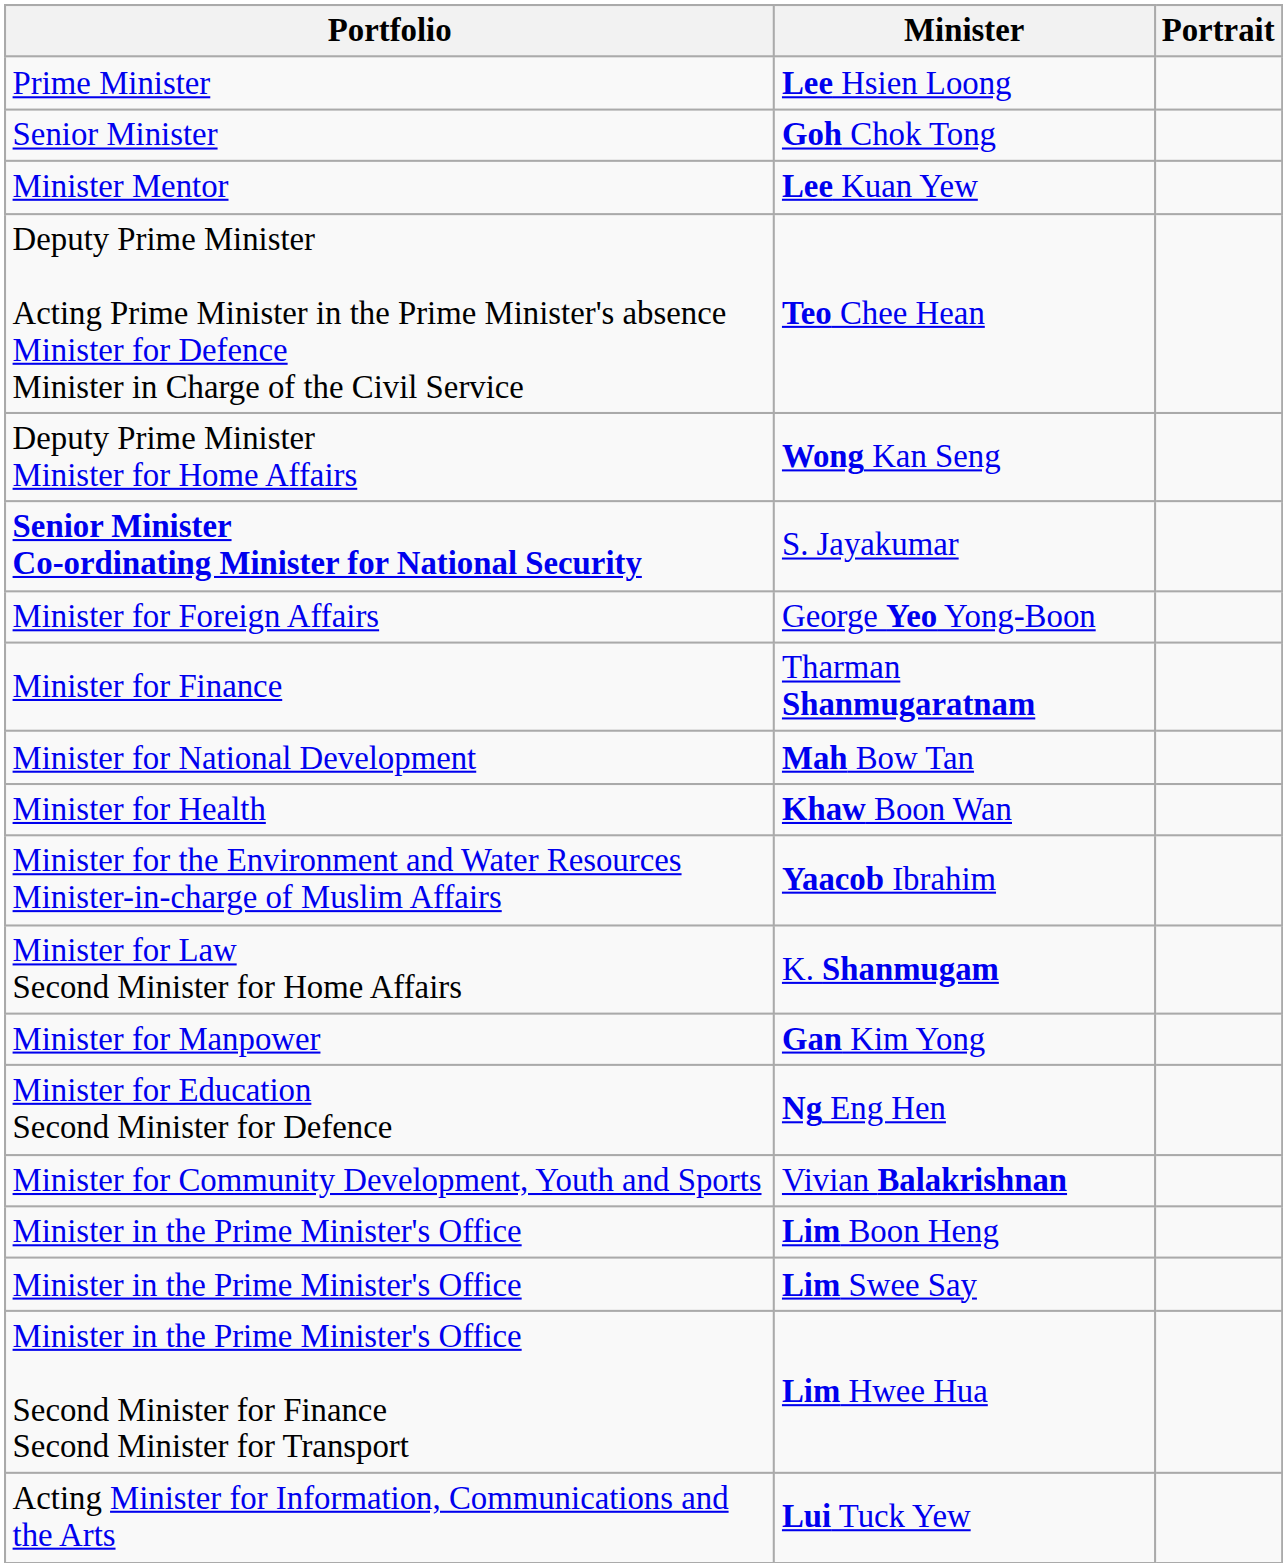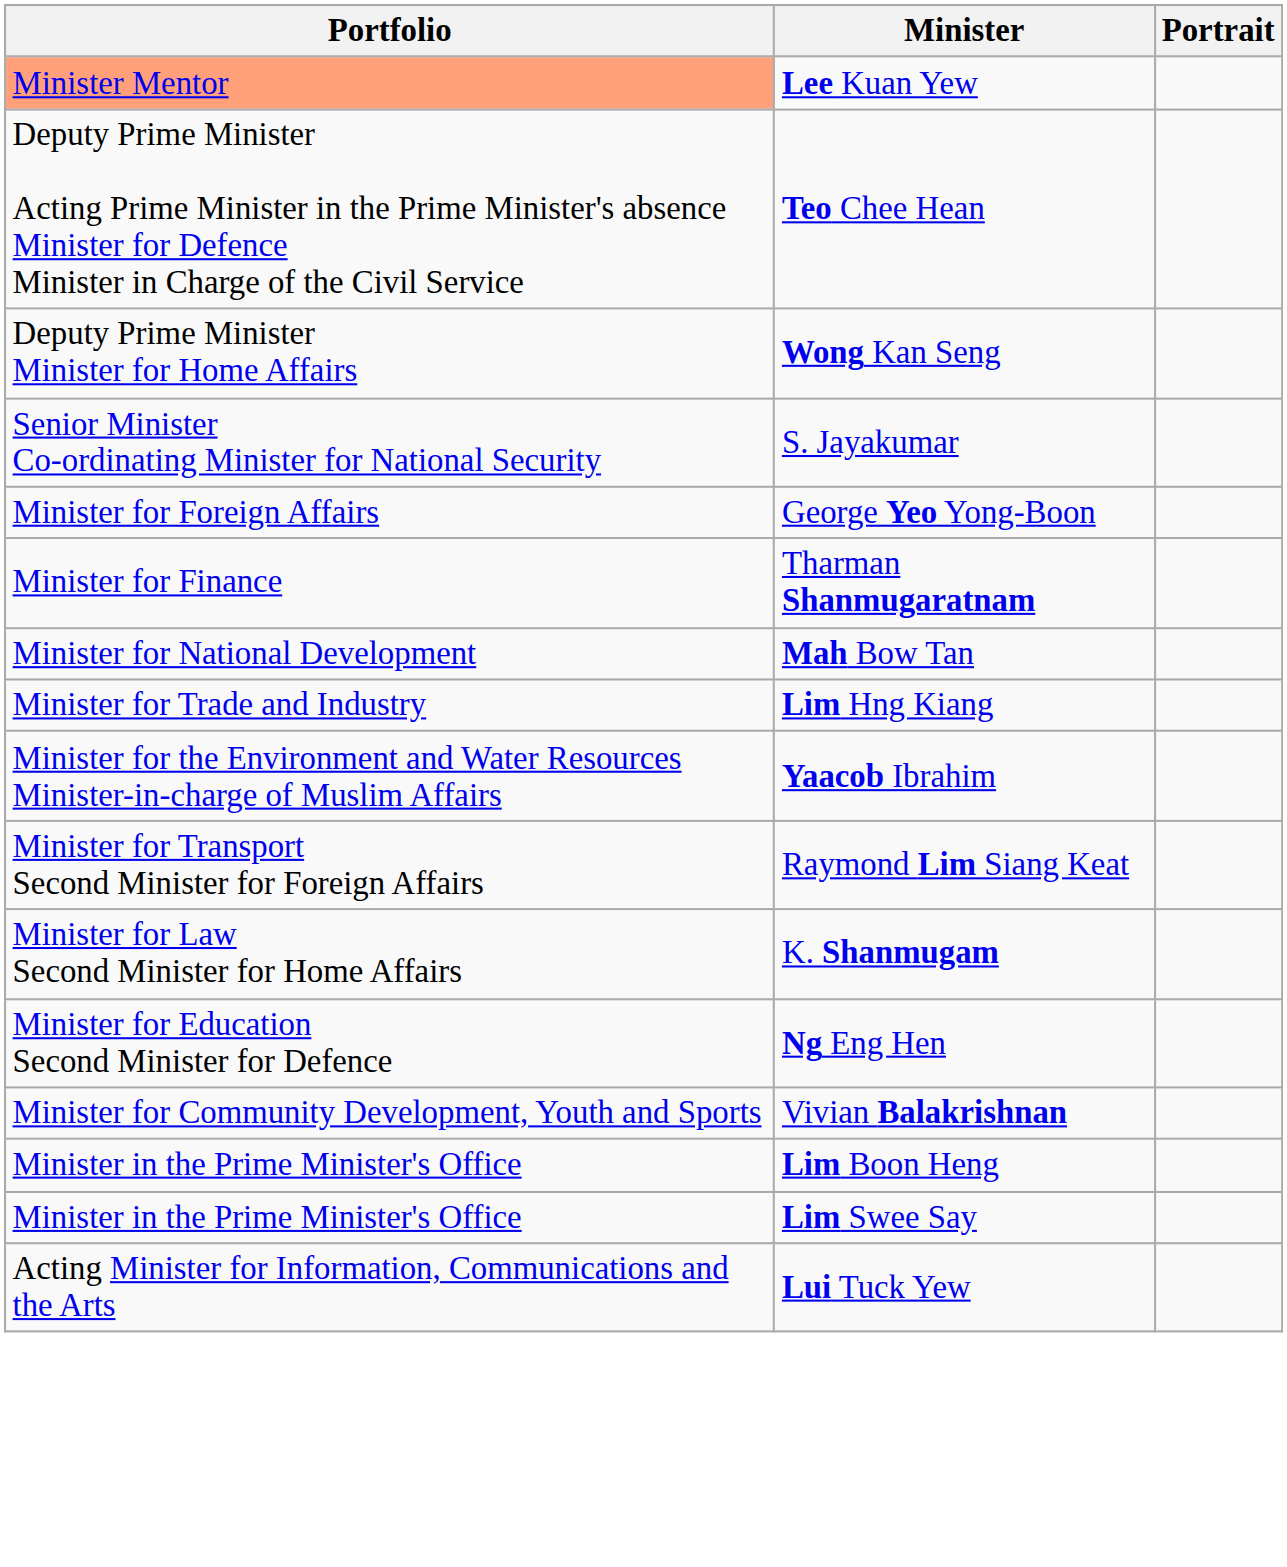- row: (897, 82)
- row: (889, 134)
(121, 186) no background -> (121, 82) lightsalmon background
(327, 545) bold -> (307, 441) normal
+ row: (888, 704)
- row: (897, 808)
+ row: (956, 864)
- row: (884, 1038)
- row: (885, 1391)
